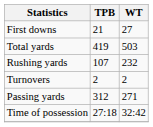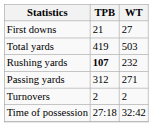(101, 63) normal -> (101, 63) bold
rows swapped: (36, 96) <-> (28, 79)
